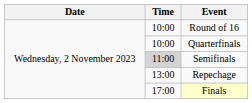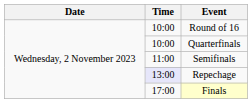(163, 59) lightgrey background -> (163, 59) no background
(163, 75) no background -> (163, 75) lavender background
